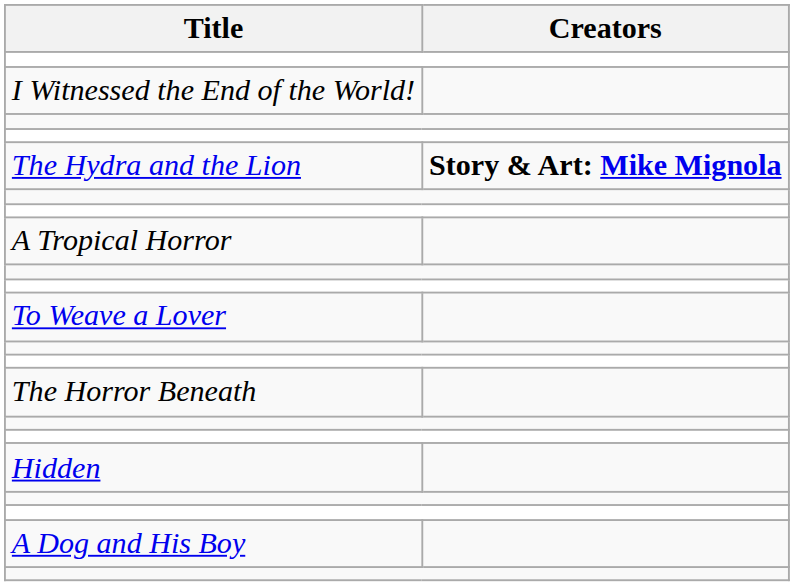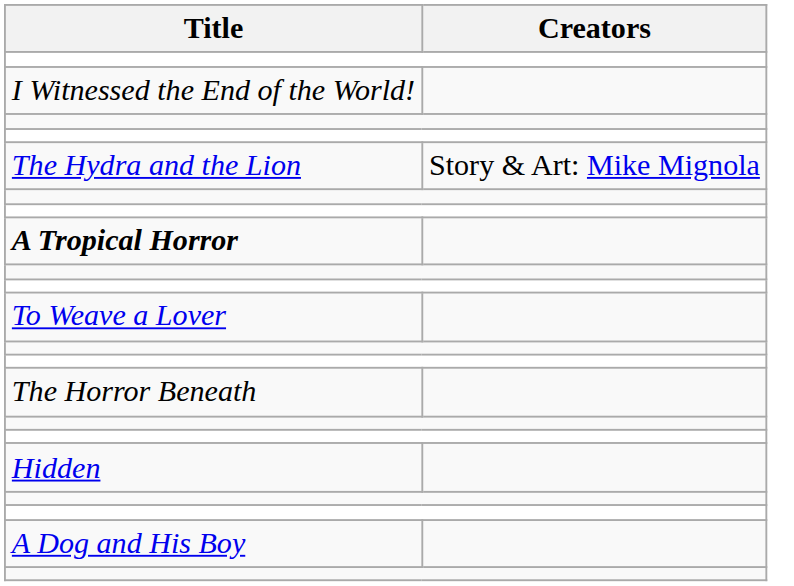(605, 165) bold -> (594, 165) normal
(122, 240) normal -> (125, 240) bold
